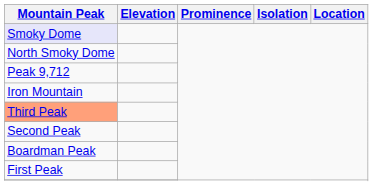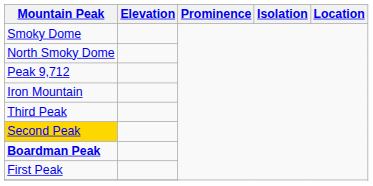(44, 33) lavender background -> (44, 33) no background
(37, 111) lightsalmon background -> (37, 111) no background
(44, 131) no background -> (44, 131) gold background
(51, 151) normal -> (54, 151) bold
